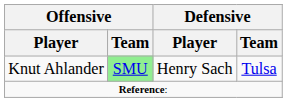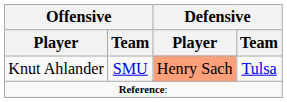(130, 68) lightgreen background -> (130, 68) no background
(195, 68) no background -> (195, 68) lightsalmon background
